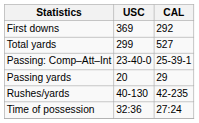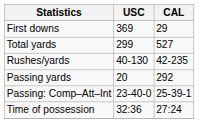(165, 29) 292 -> (162, 29) 29
rows swapped: (38, 94) <-> (59, 61)
(162, 77) 29 -> (165, 77) 292
